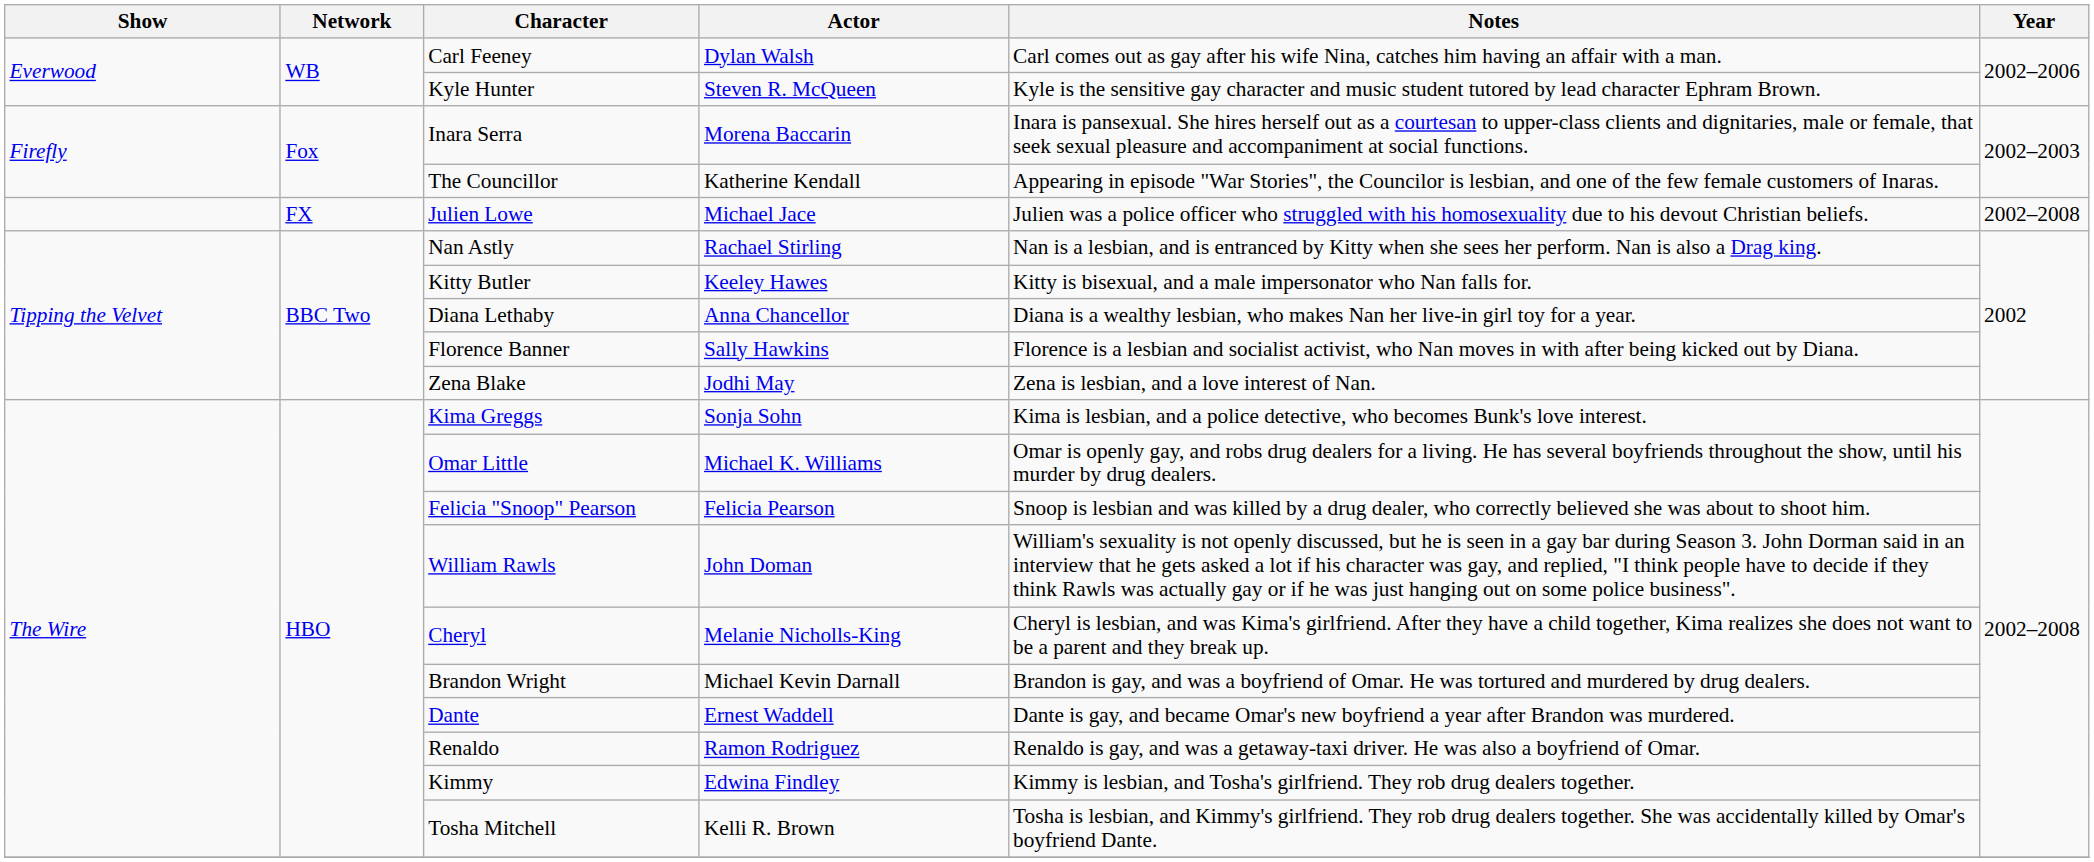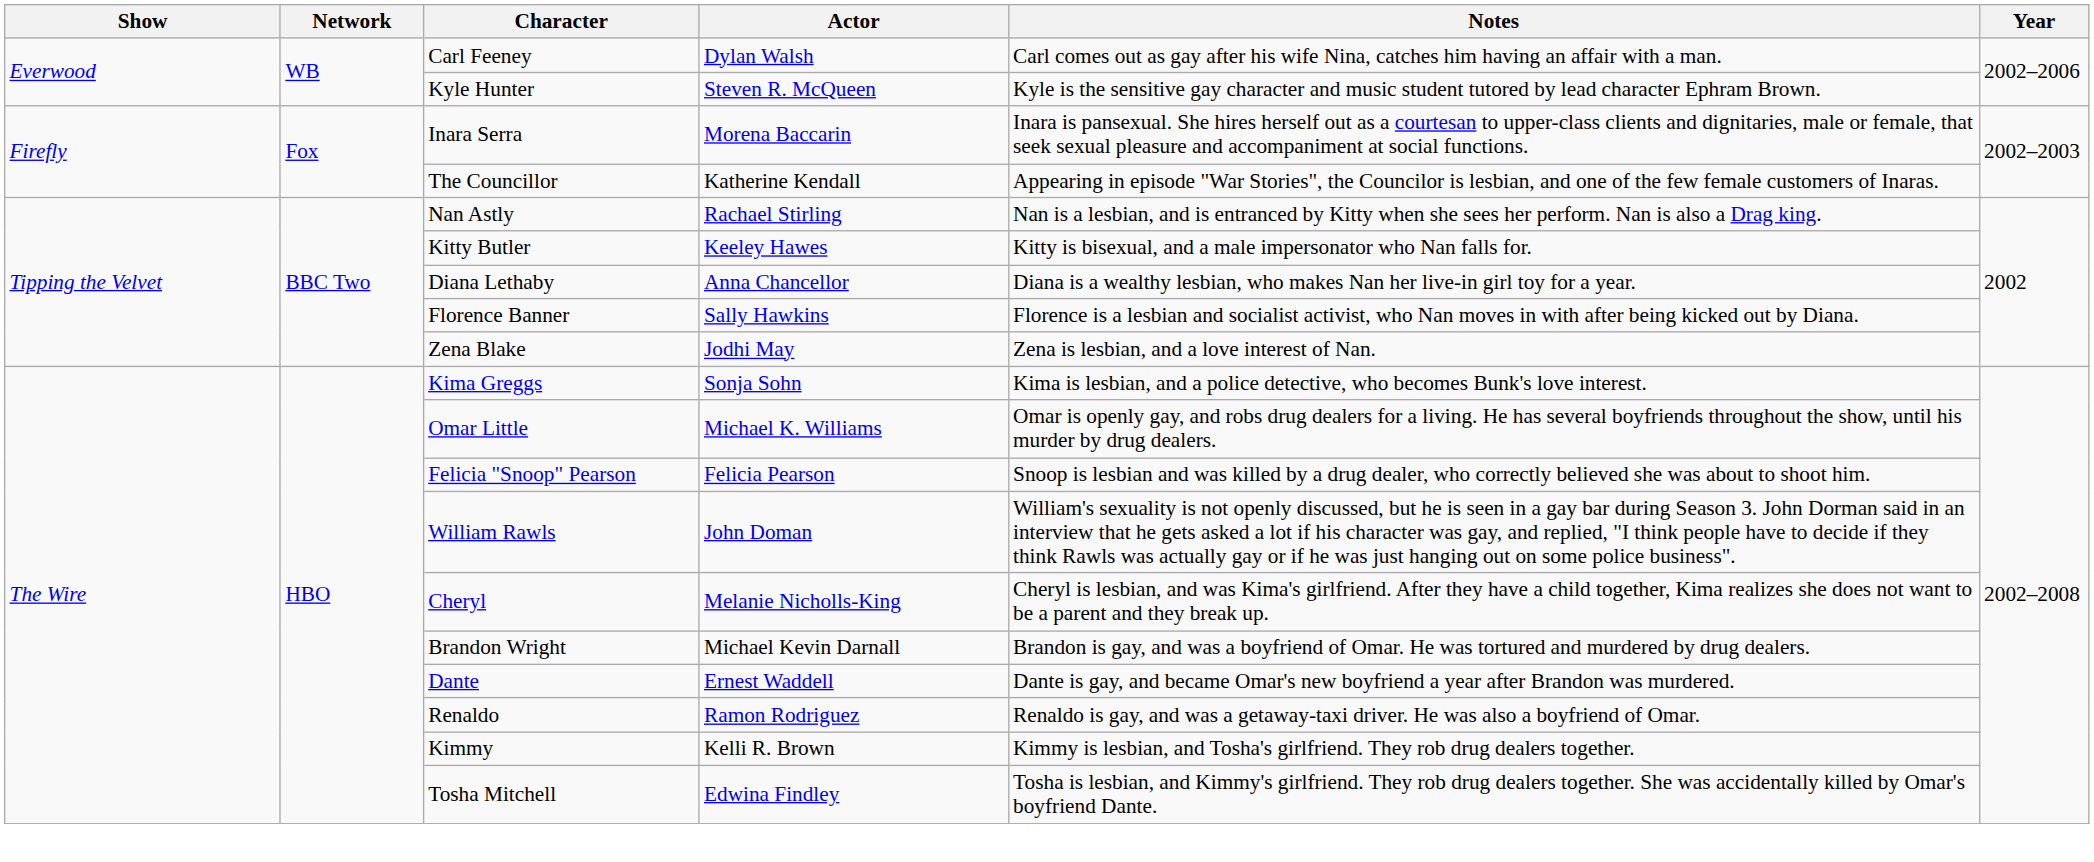- row: (480, 214)
(772, 782) Edwina Findley -> (769, 748) Kelli R. Brown
(769, 828) Kelli R. Brown -> (772, 794) Edwina Findley
